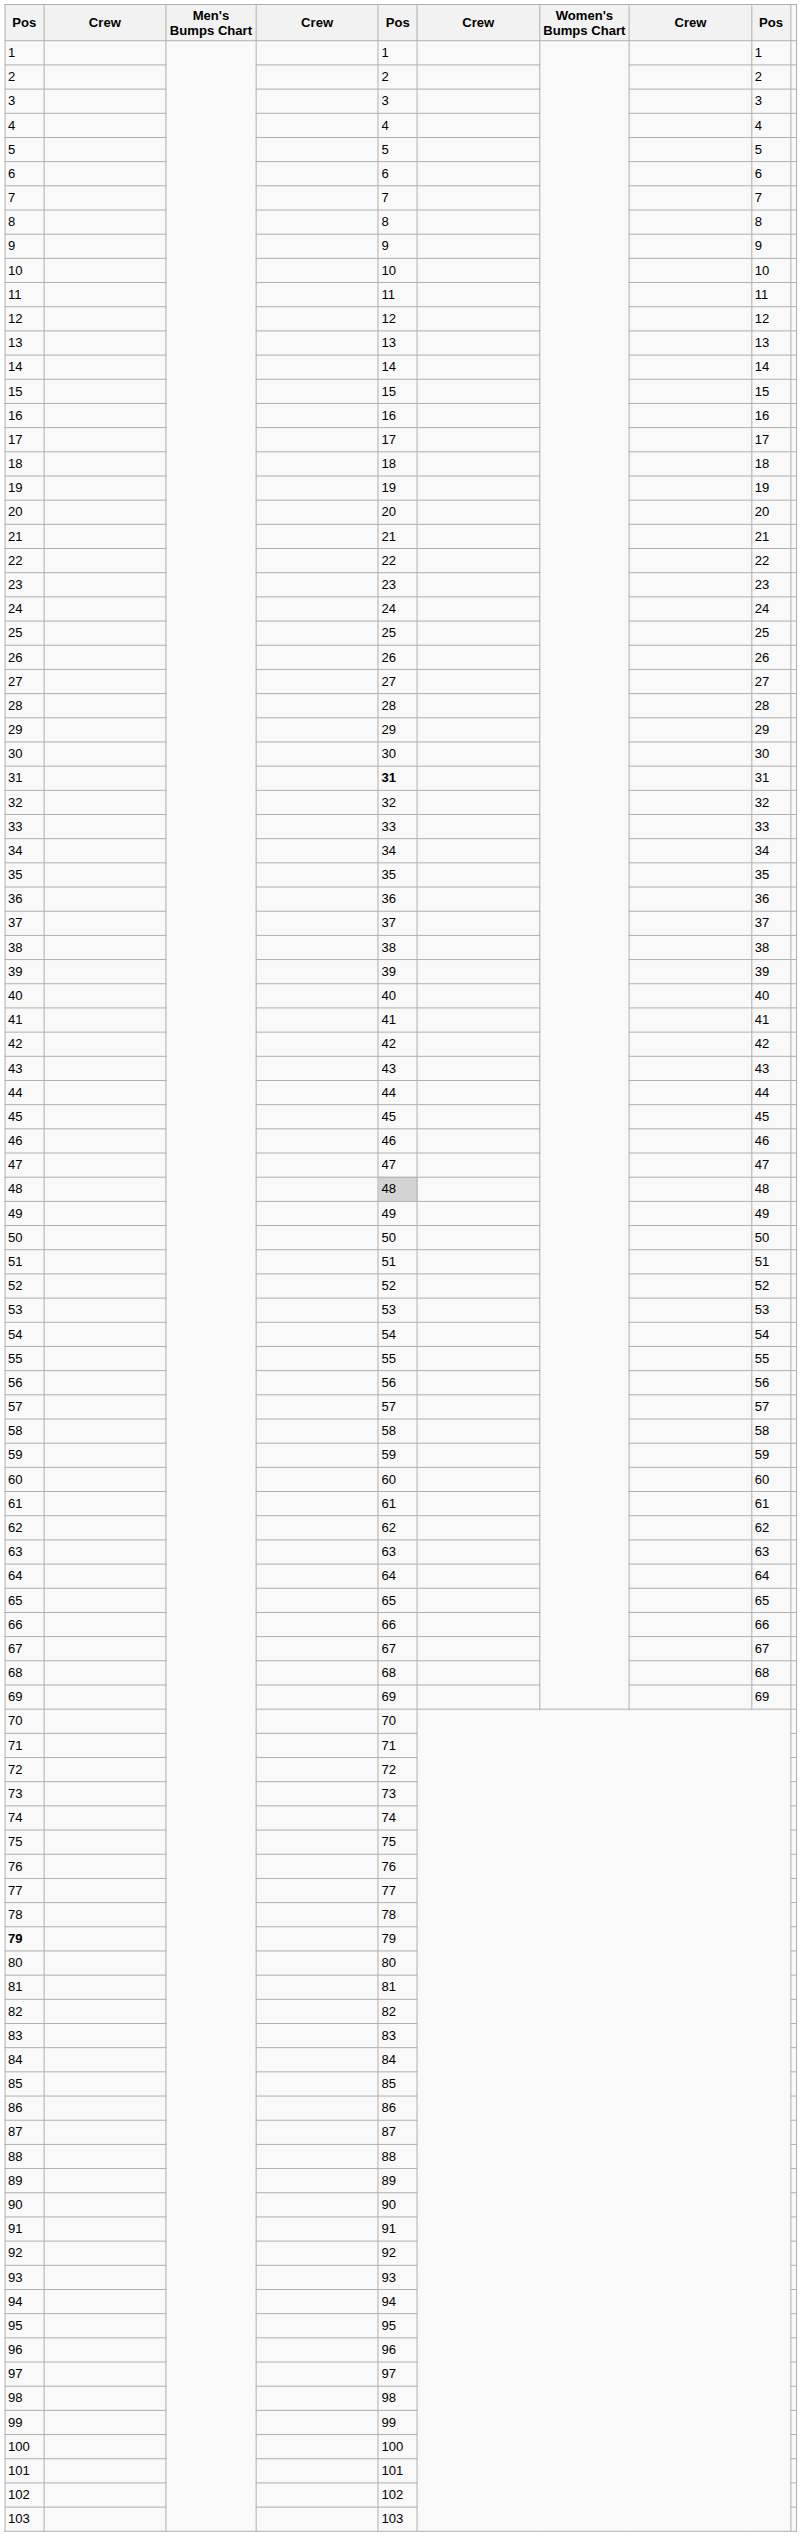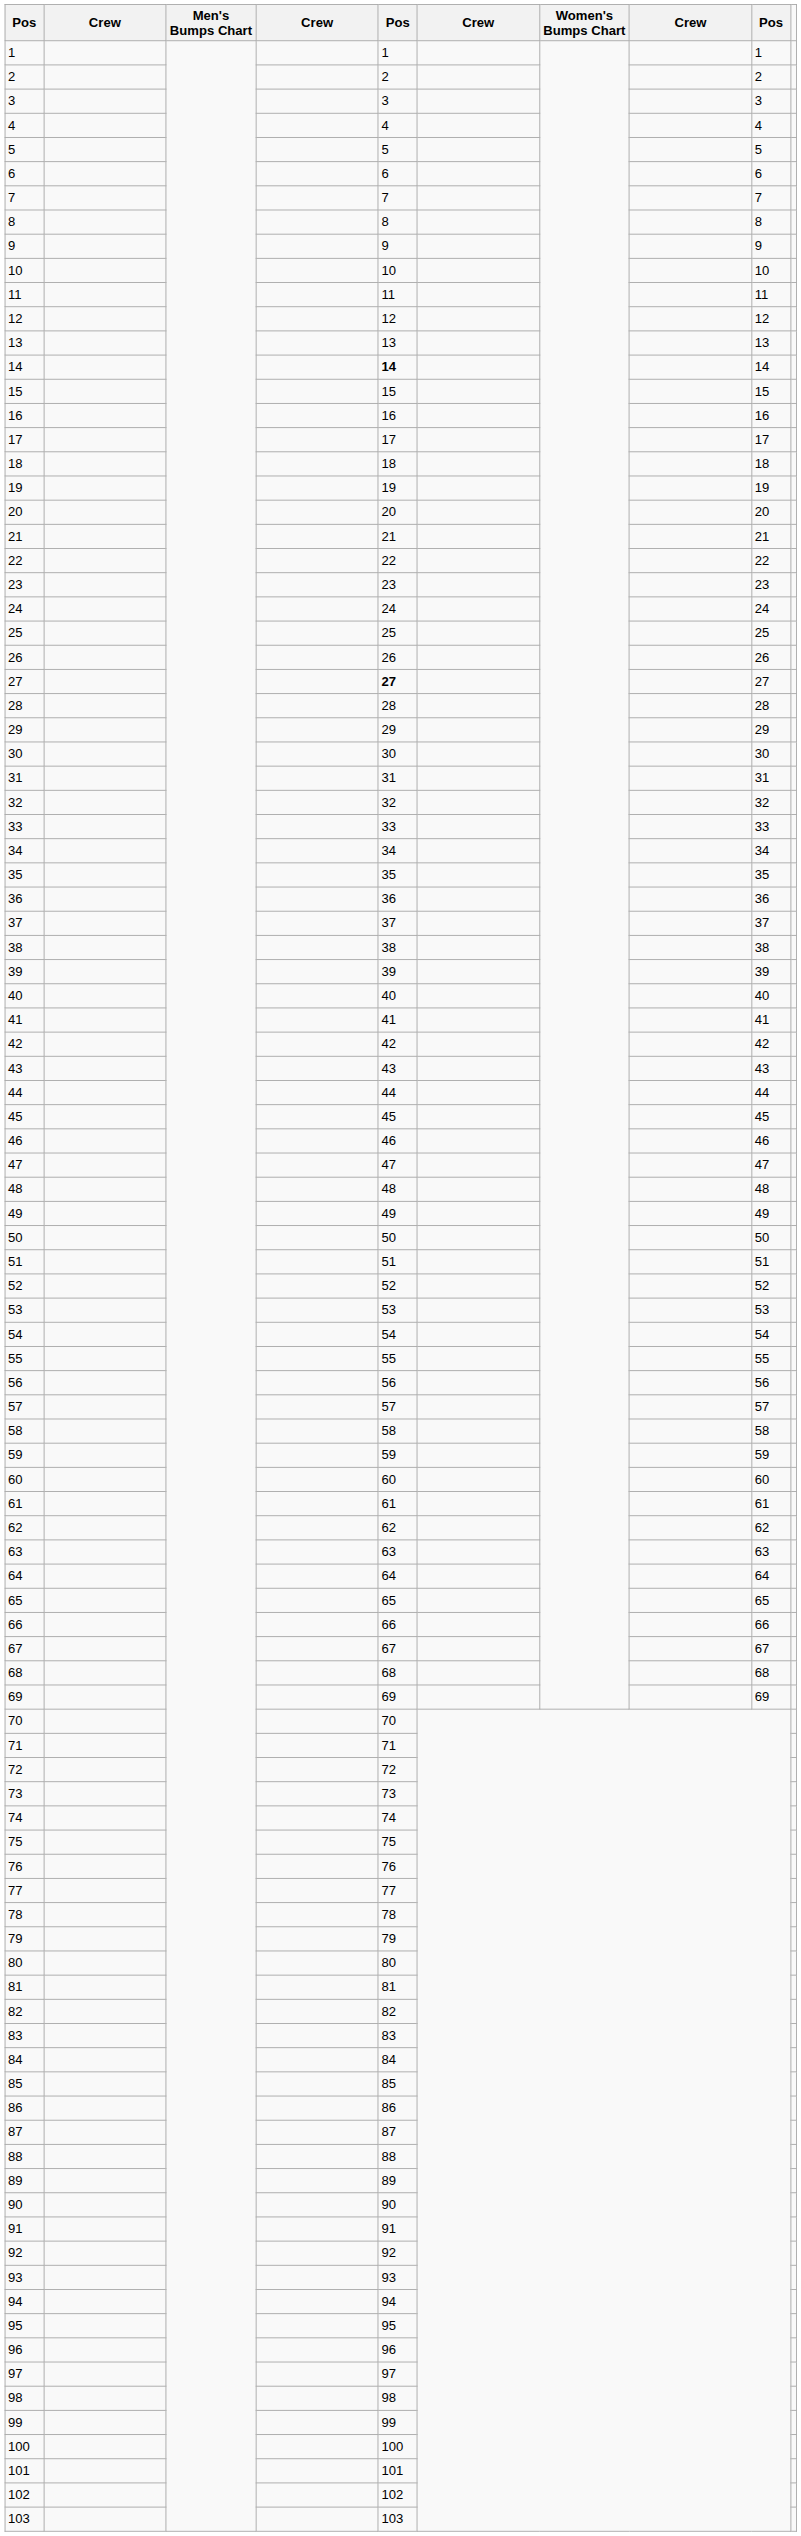(389, 367) normal -> (389, 367) bold
(389, 681) normal -> (389, 681) bold
(389, 778) bold -> (389, 778) normal
(389, 1189) lightgrey background -> (389, 1189) no background
(15, 1939) bold -> (15, 1939) normal
